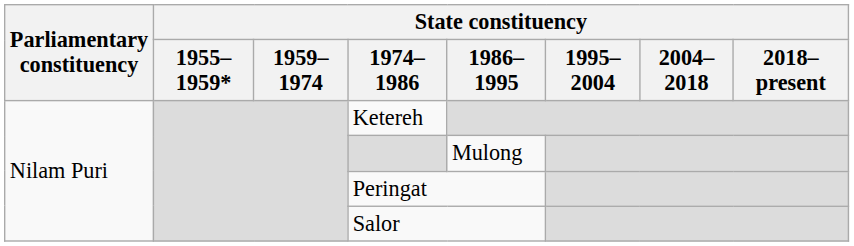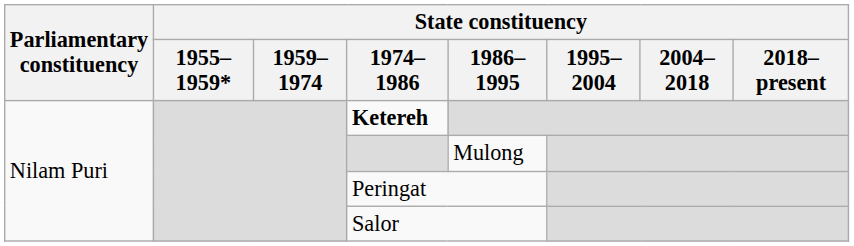(388, 117) normal -> (390, 117) bold
